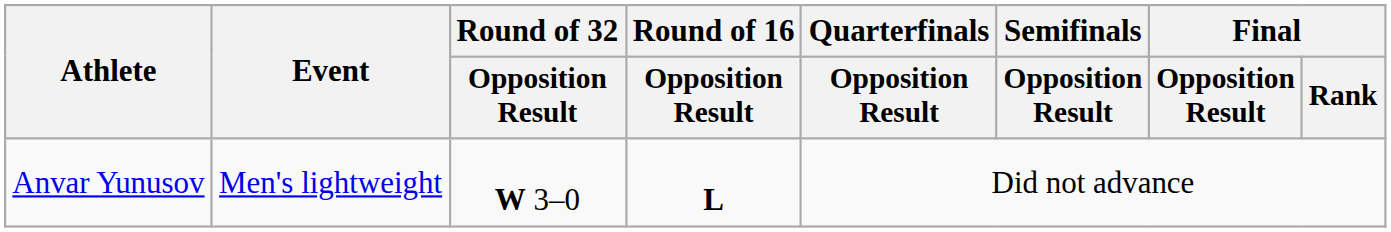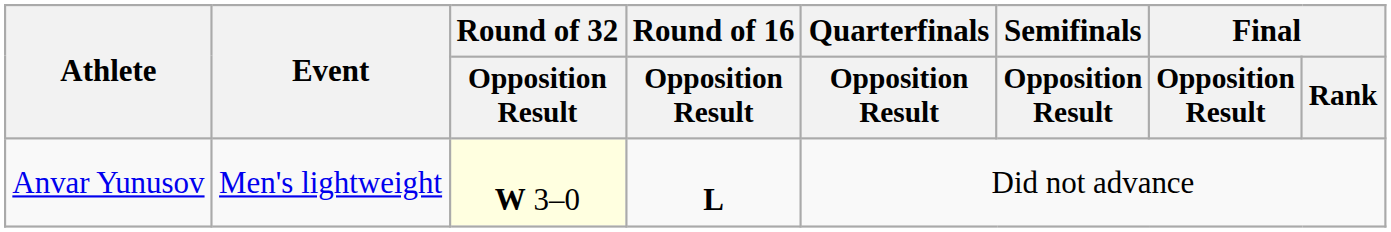(537, 200) no background -> (537, 200) lightyellow background
